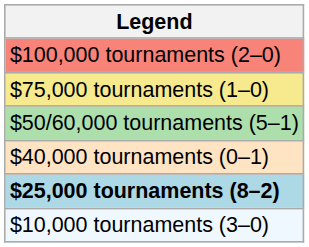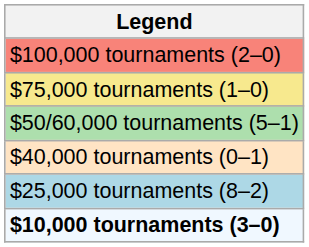(145, 191) bold -> (139, 191) normal
(139, 225) normal -> (145, 225) bold
